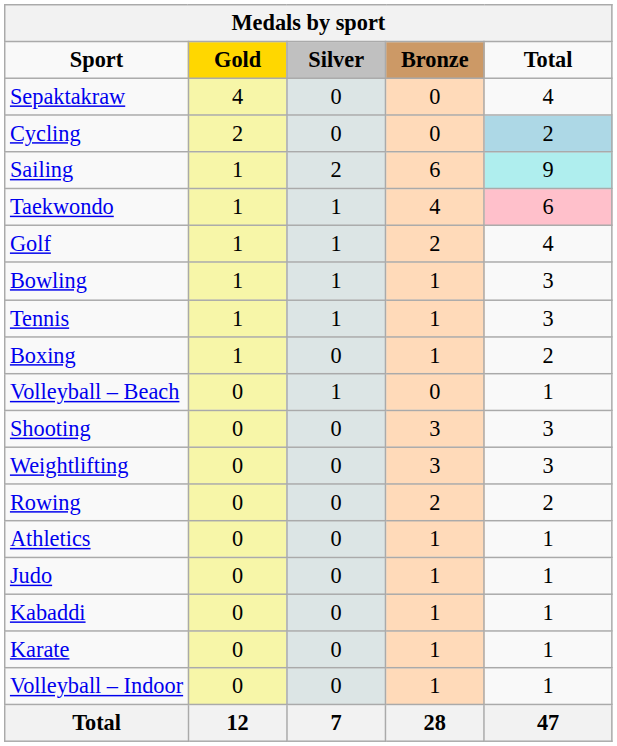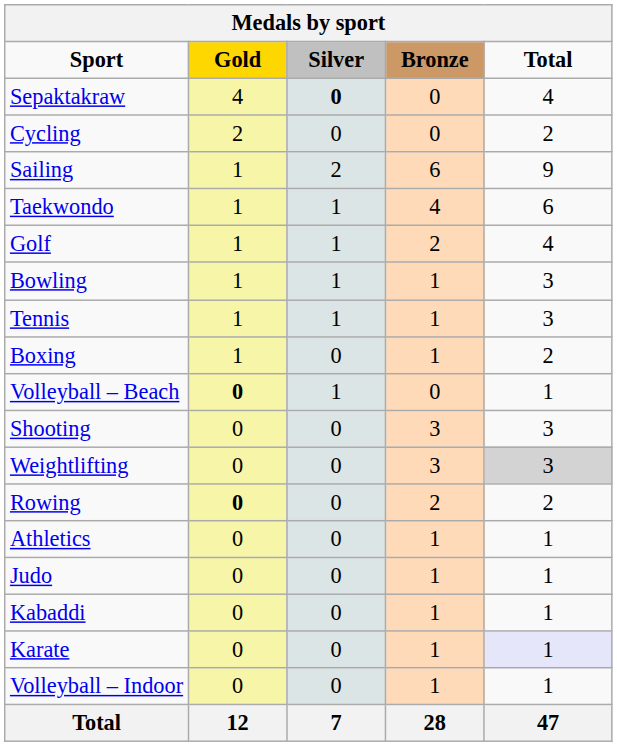(336, 96) normal -> (336, 96) bold
(548, 133) lightblue background -> (548, 133) no background
(548, 170) paleturquoise background -> (548, 170) no background
(548, 207) pink background -> (548, 207) no background
(238, 391) normal -> (238, 391) bold
(548, 465) no background -> (548, 465) lightgrey background
(238, 502) normal -> (238, 502) bold
(548, 649) no background -> (548, 649) lavender background
